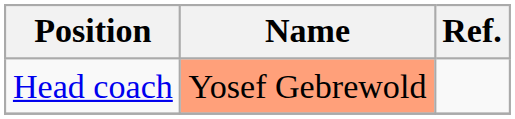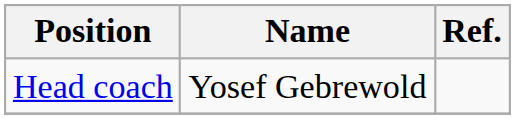(307, 85) lightsalmon background -> (307, 85) no background
